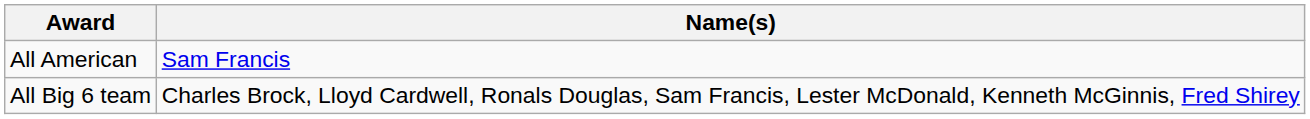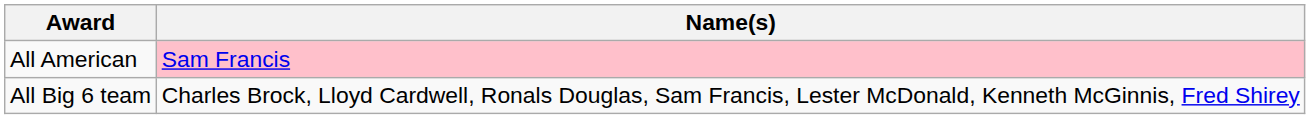(226, 58) no background -> (226, 58) pink background
